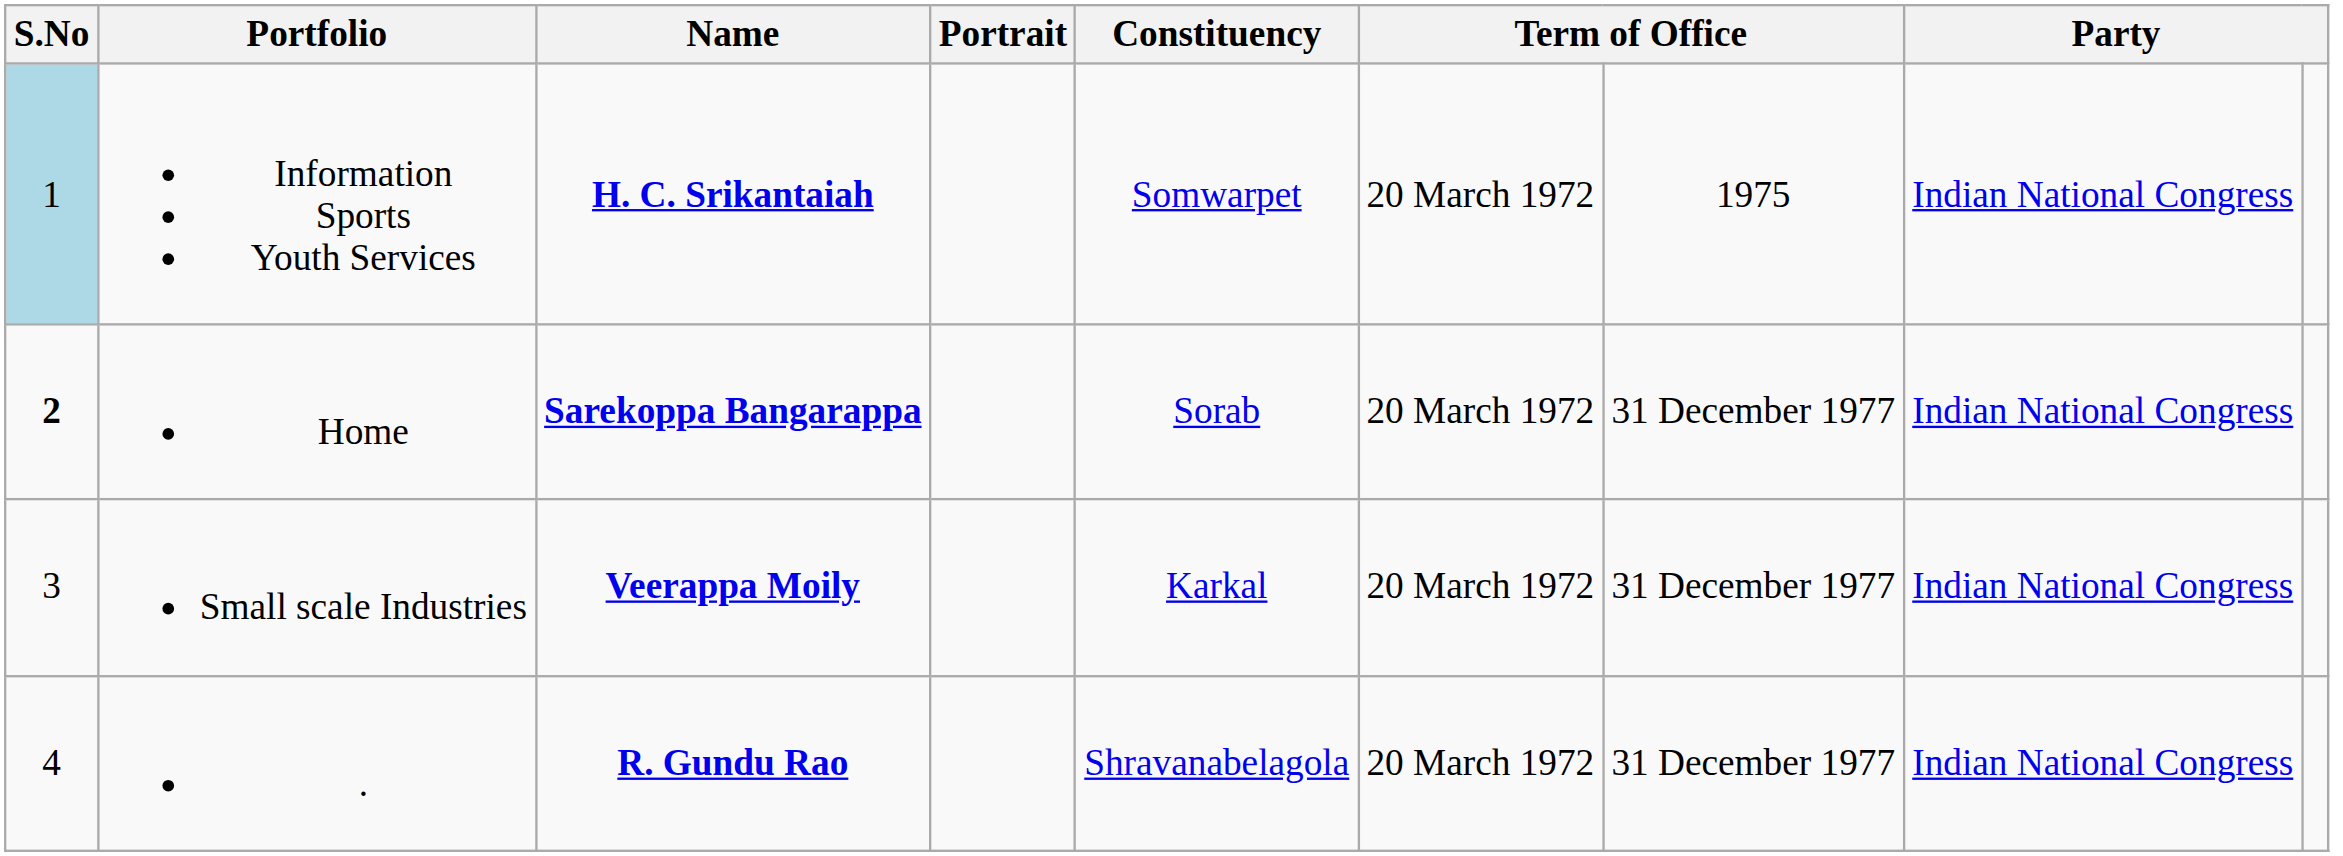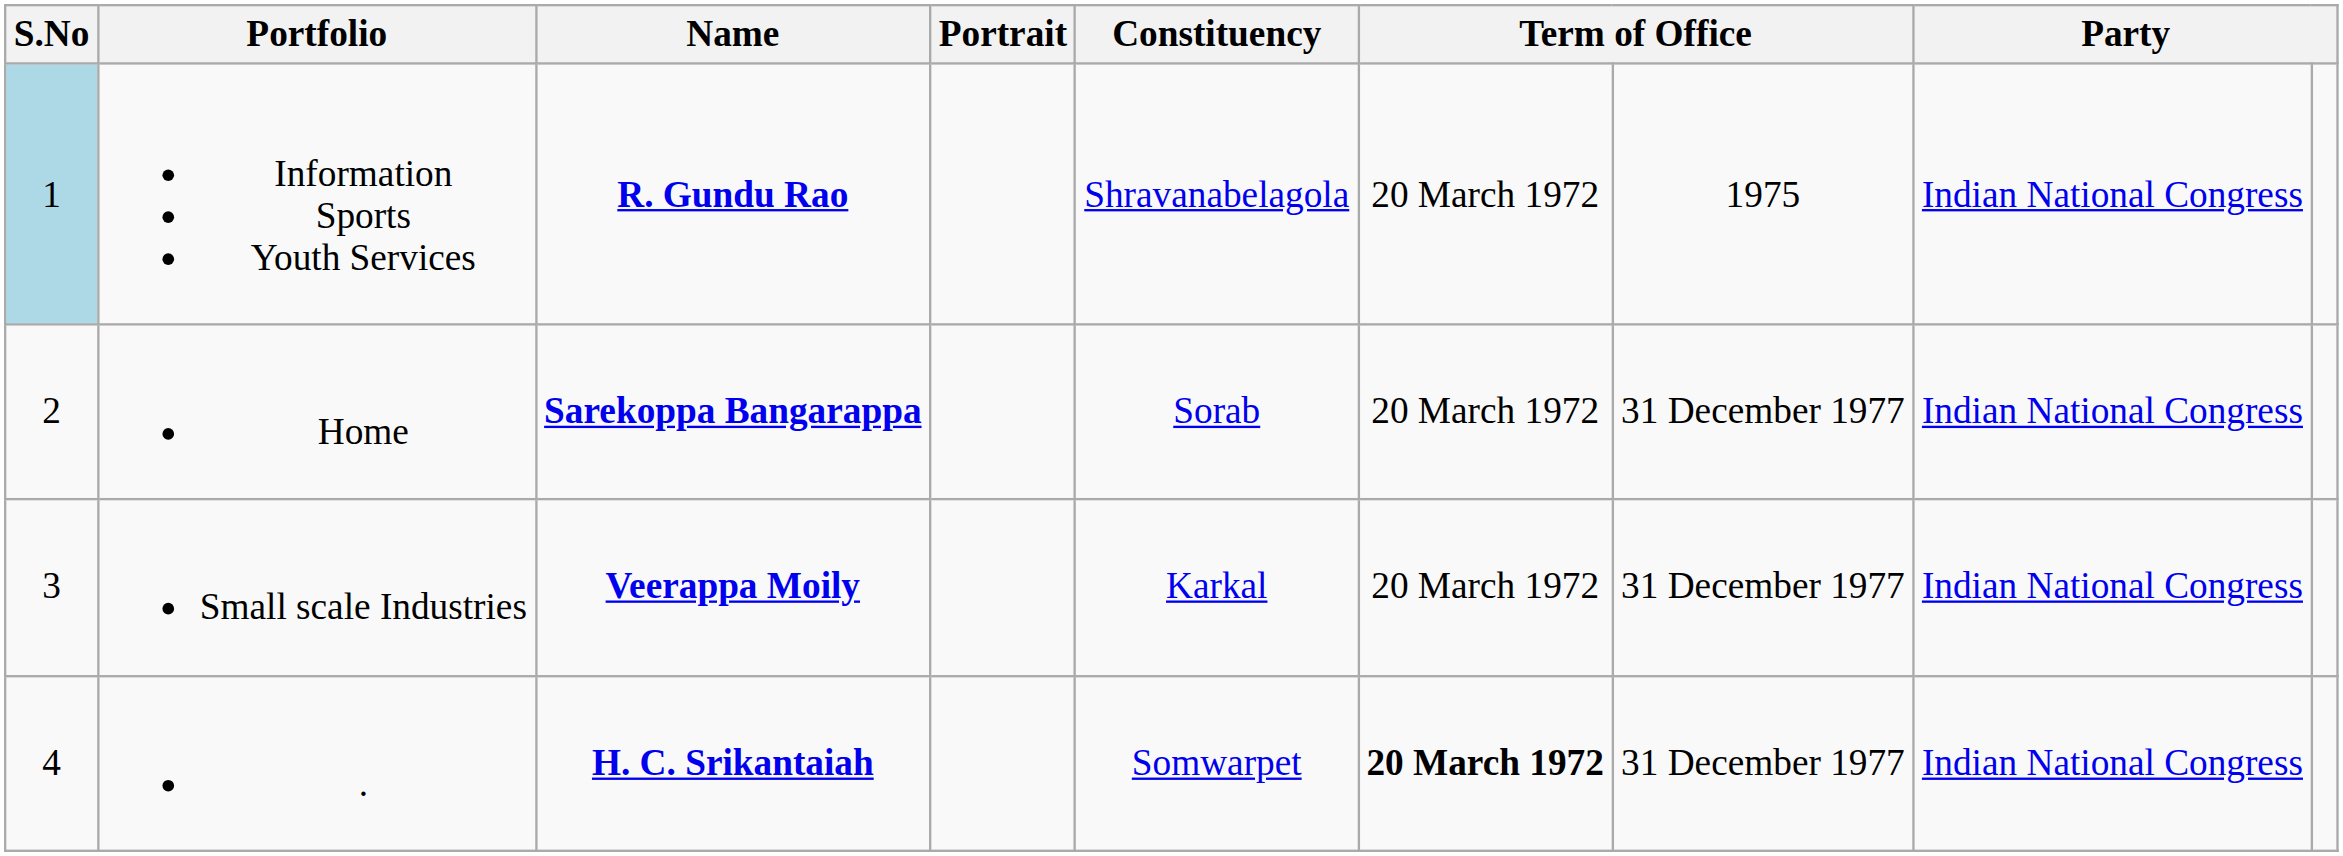(733, 193) H. C. Srikantaiah -> (733, 193) R. Gundu Rao
(1217, 193) Somwarpet -> (1217, 193) Shravanabelagola
(52, 410) bold -> (52, 410) normal
(733, 762) R. Gundu Rao -> (733, 762) H. C. Srikantaiah
(1217, 762) Shravanabelagola -> (1217, 762) Somwarpet
(1480, 762) normal -> (1485, 762) bold
